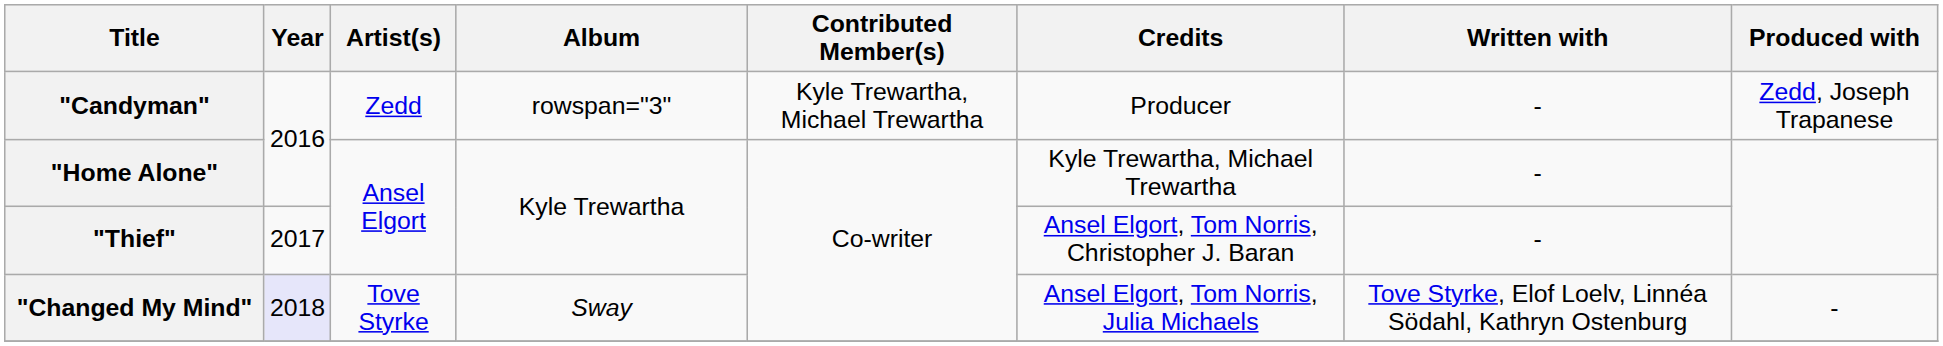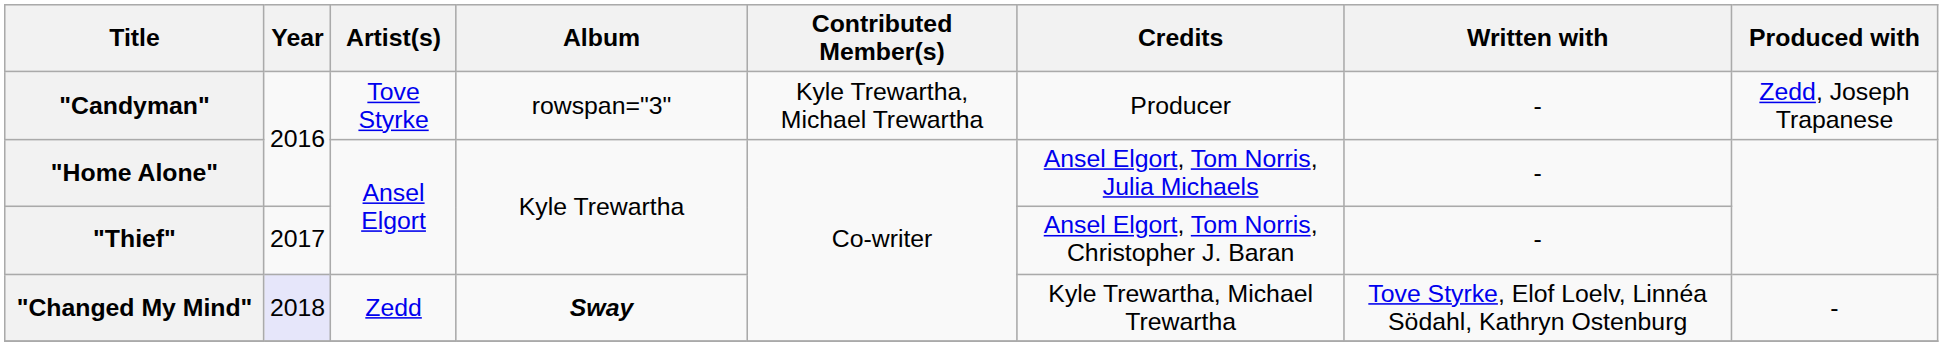(394, 105) Zedd -> (394, 105) Tove Styrke
(1181, 172) Kyle Trewartha, Michael Trewartha -> (1181, 172) Ansel Elgort, Tom Norris, Julia Michaels
(394, 307) Tove Styrke -> (394, 307) Zedd
(602, 307) normal -> (602, 307) bold
(1181, 307) Ansel Elgort, Tom Norris, Julia Michaels -> (1181, 307) Kyle Trewartha, Michael Trewartha
